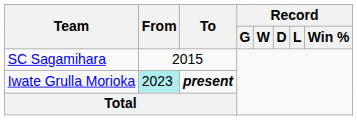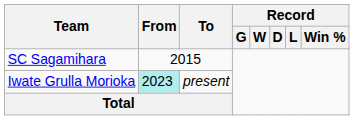(208, 81) bold -> (206, 81) normal
